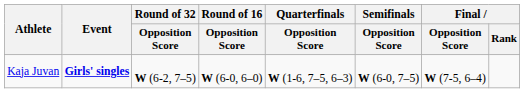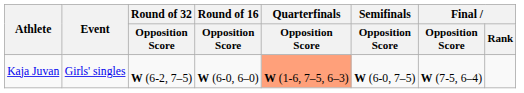(97, 71) bold -> (95, 71) normal
(310, 78) no background -> (306, 78) lightsalmon background
